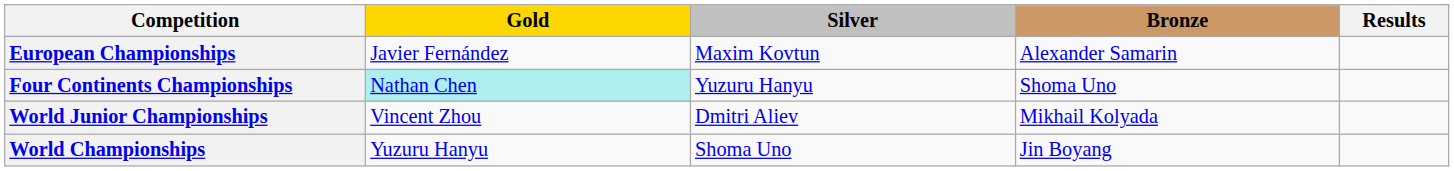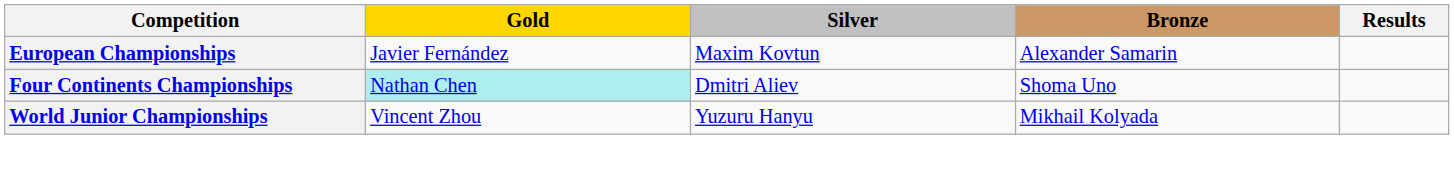(754, 85) Yuzuru Hanyu -> (747, 85) Dmitri Aliev
(747, 117) Dmitri Aliev -> (754, 117) Yuzuru Hanyu
- row: (107, 149)
